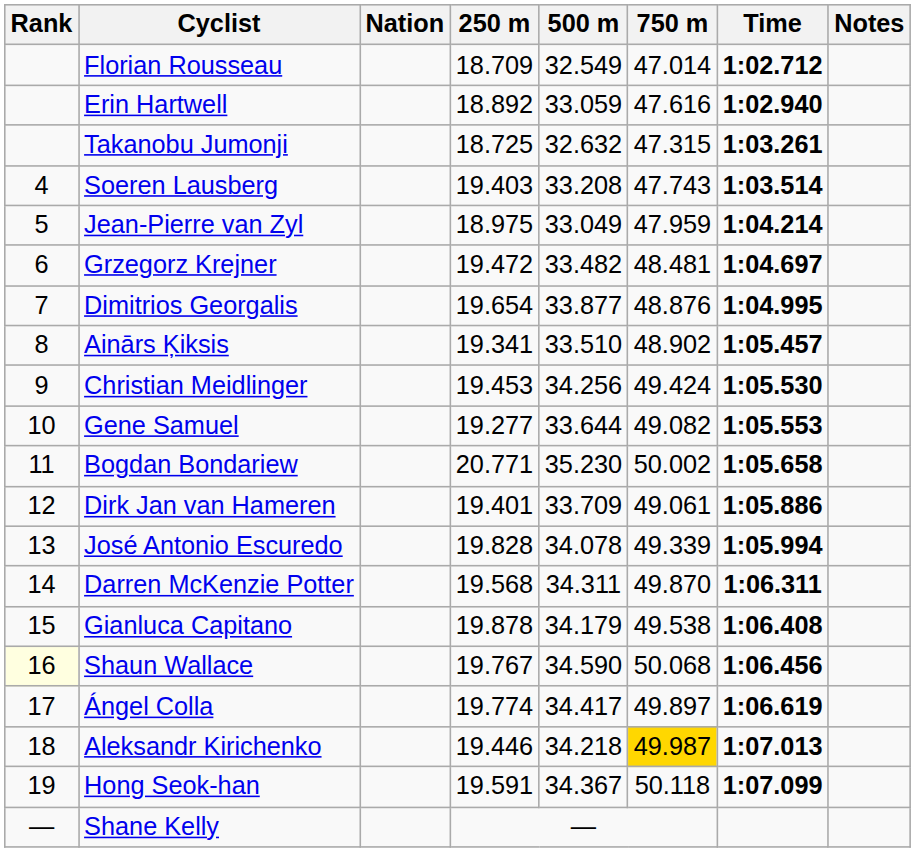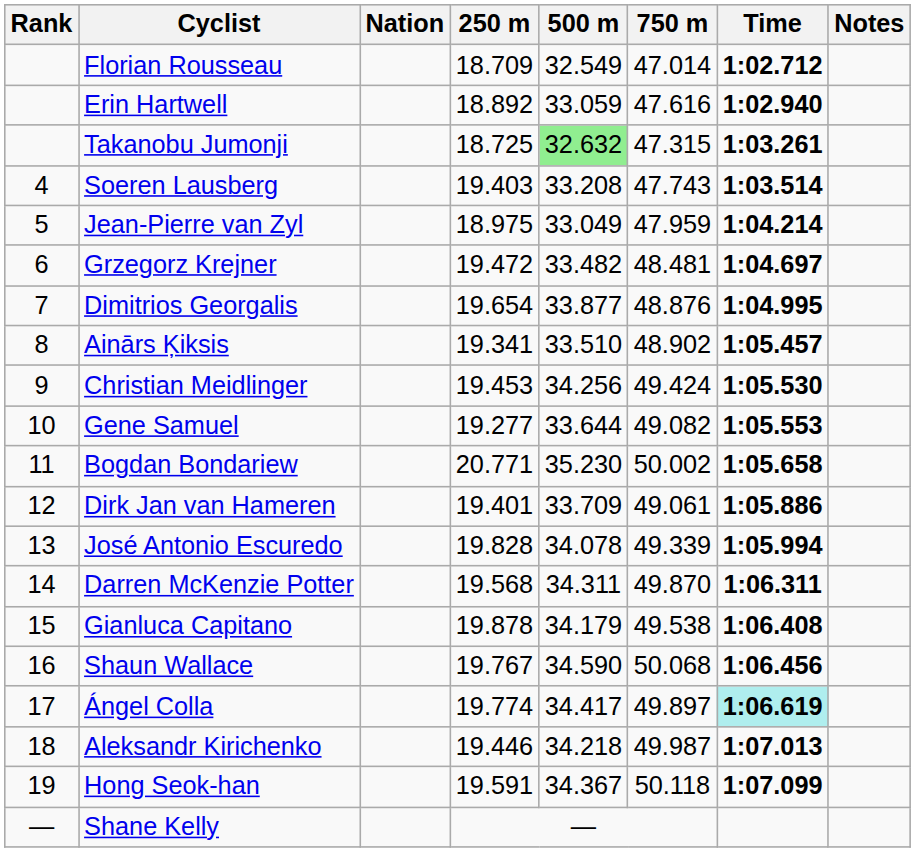(583, 144) no background -> (583, 144) lightgreen background
(42, 666) lightyellow background -> (42, 666) no background
(773, 706) no background -> (773, 706) paleturquoise background
(672, 746) gold background -> (672, 746) no background
